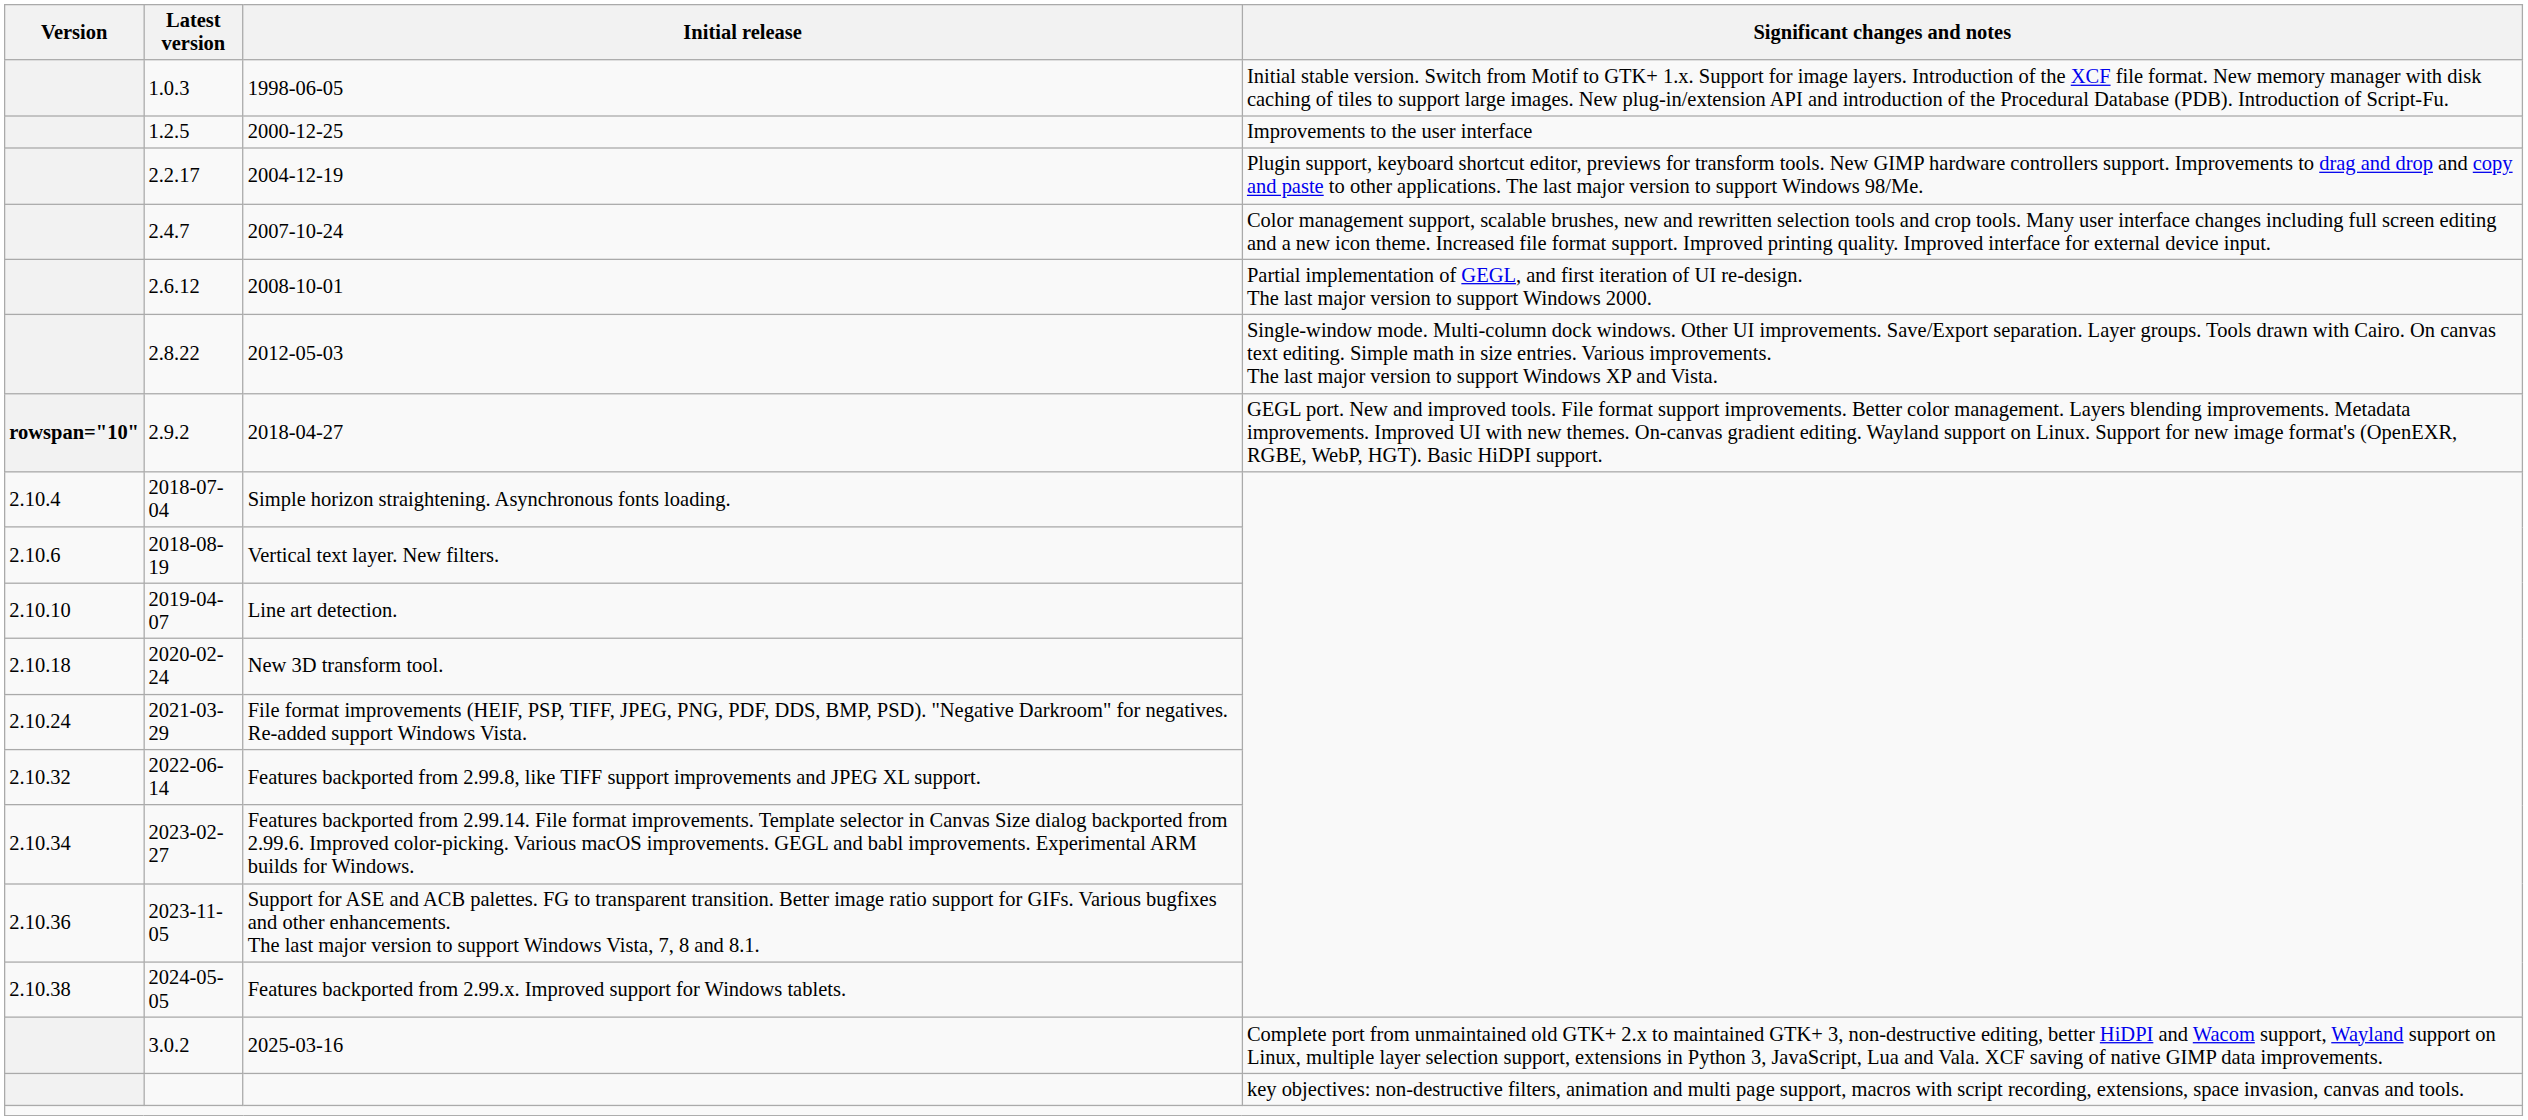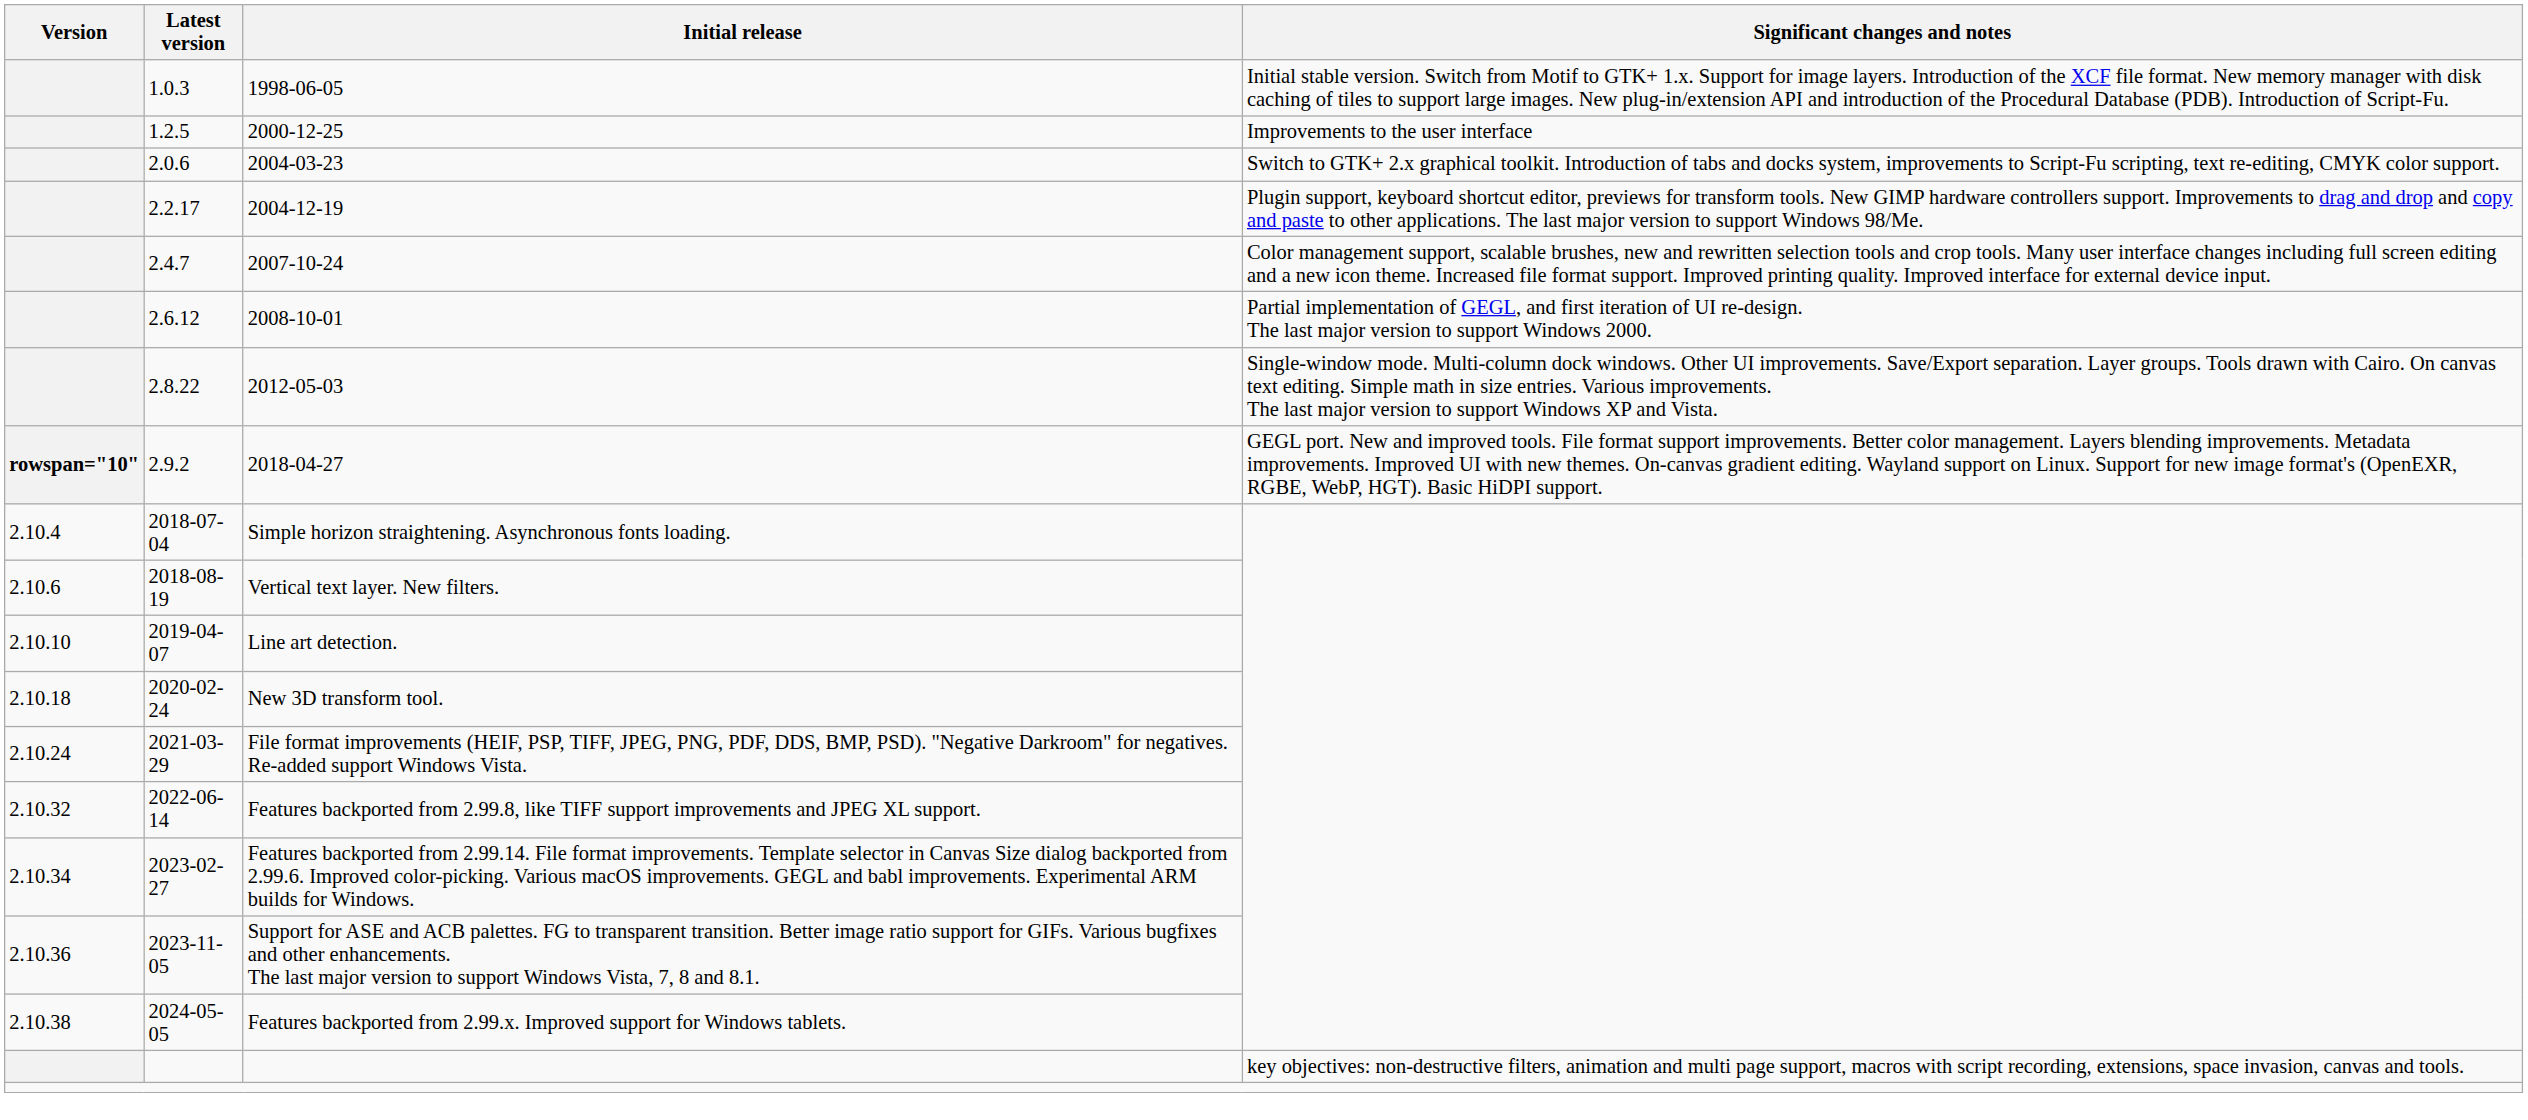+ row: (169, 164)
- row: (169, 1045)
